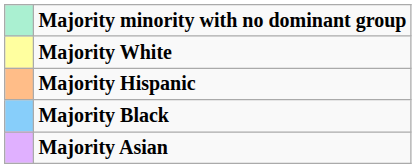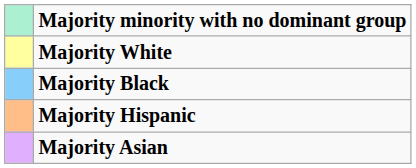rows swapped: (104, 115) <-> (117, 83)
